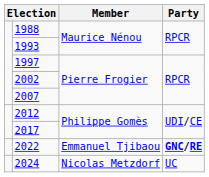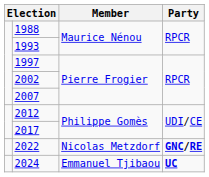(111, 147) Emmanuel Tjibaou -> (111, 147) Nicolas Metzdorf
(111, 163) Nicolas Metzdorf -> (111, 163) Emmanuel Tjibaou
(171, 163) normal -> (171, 163) bold
